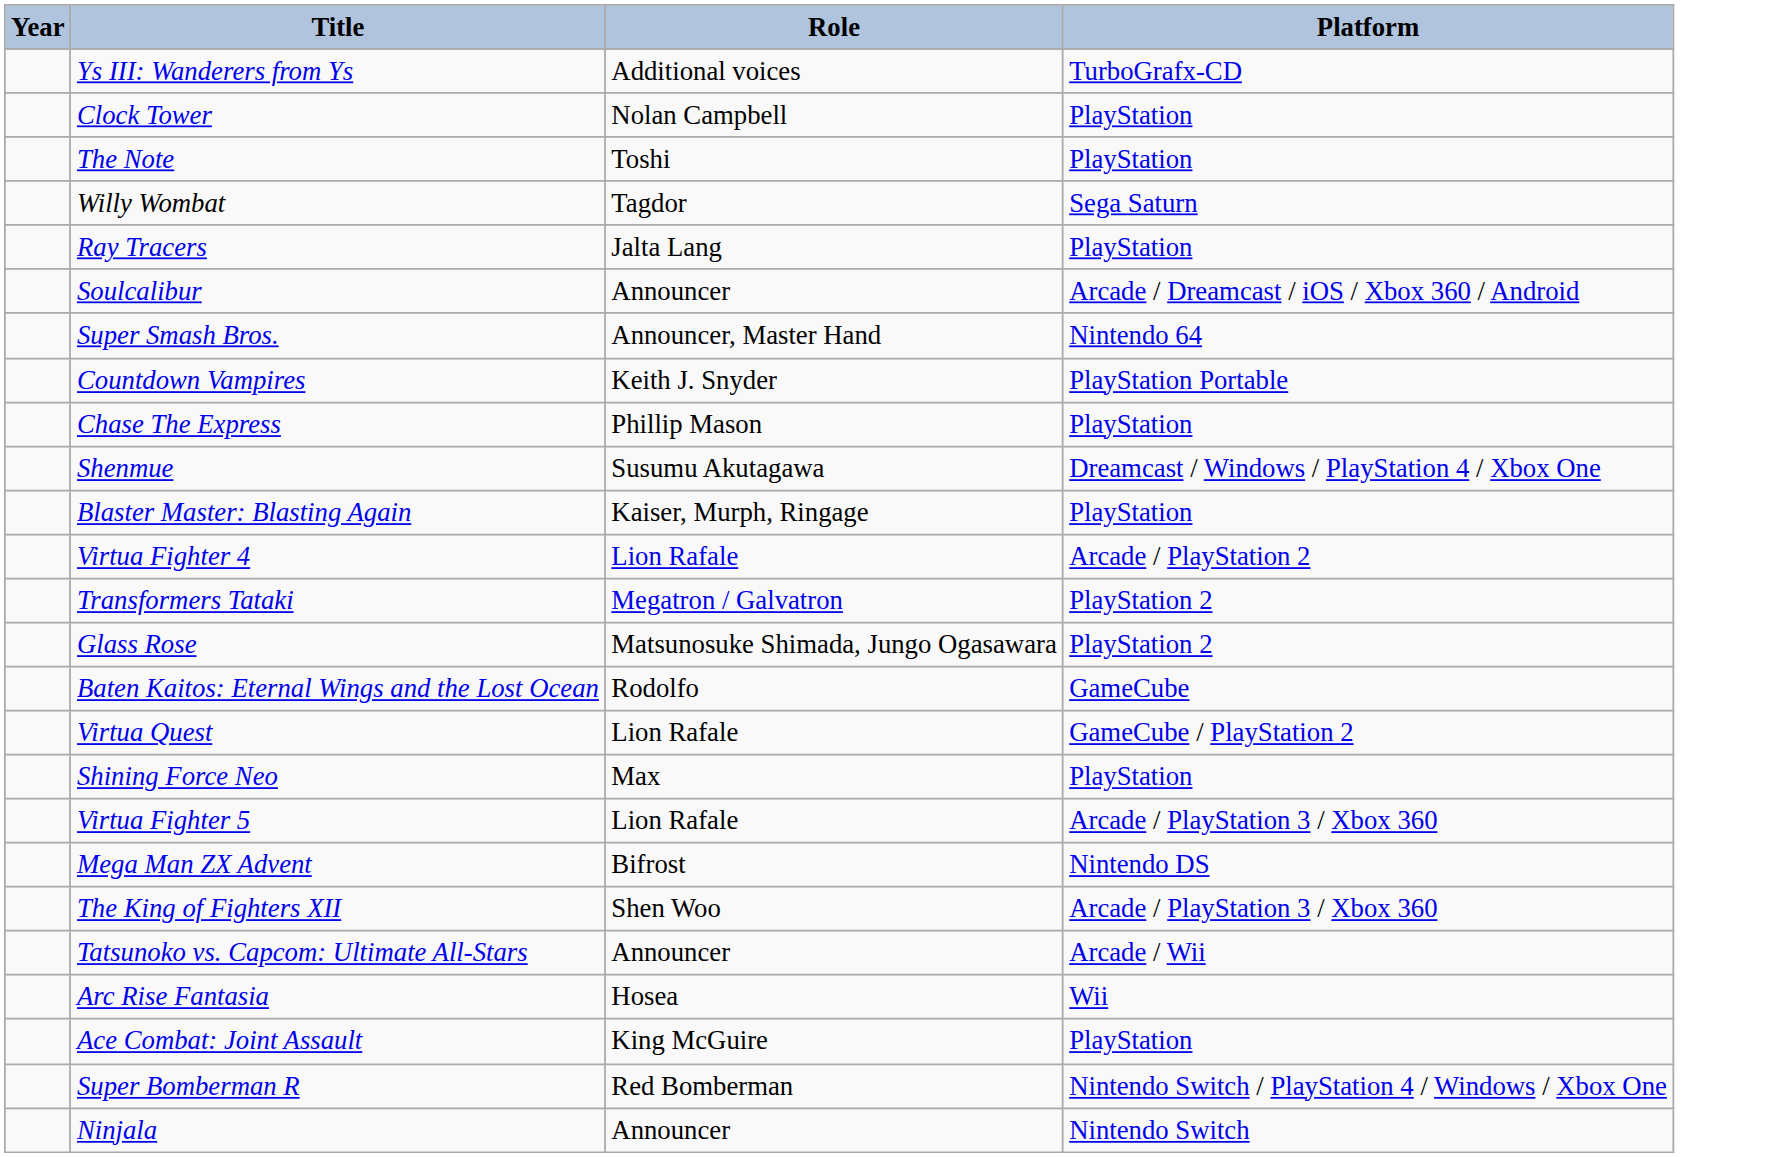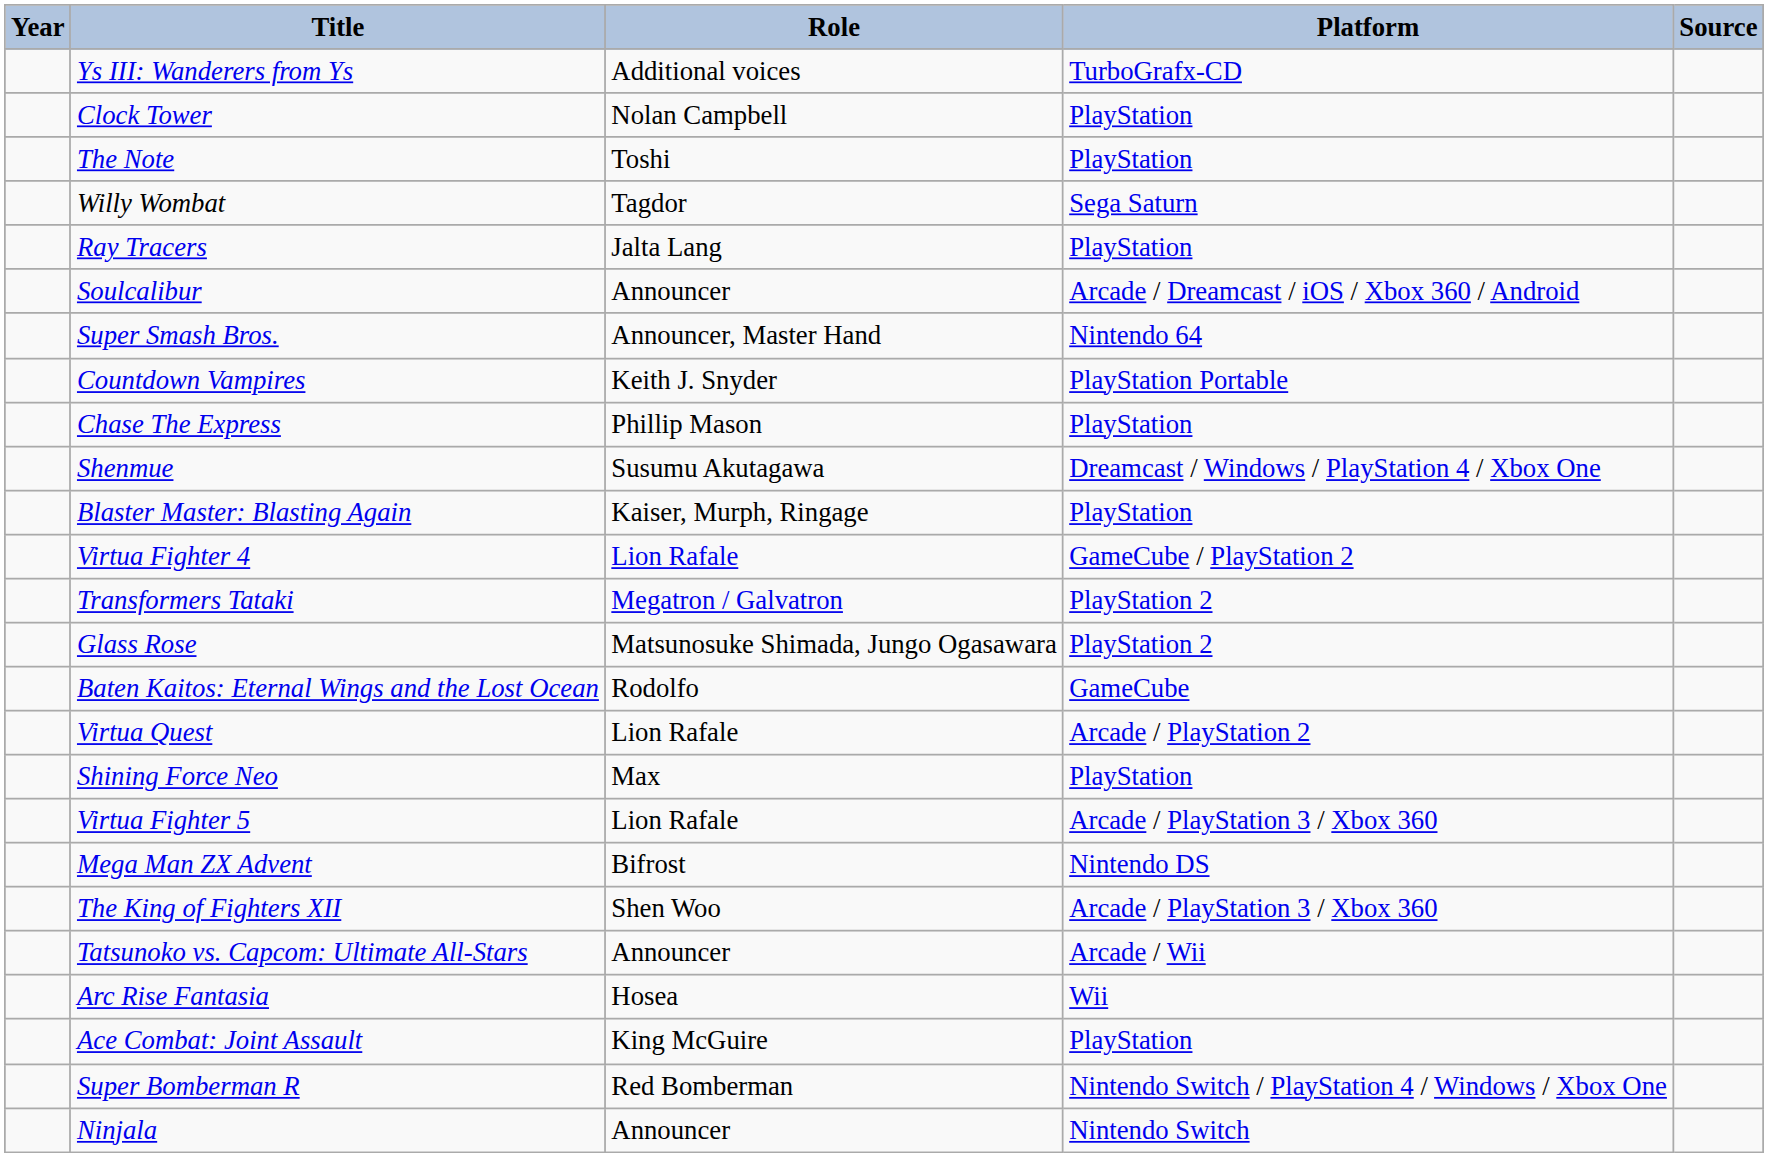+ column: (1718, 26)
(1190, 556) Arcade / PlayStation 2 -> (1211, 556) GameCube / PlayStation 2
(1211, 732) GameCube / PlayStation 2 -> (1190, 732) Arcade / PlayStation 2
